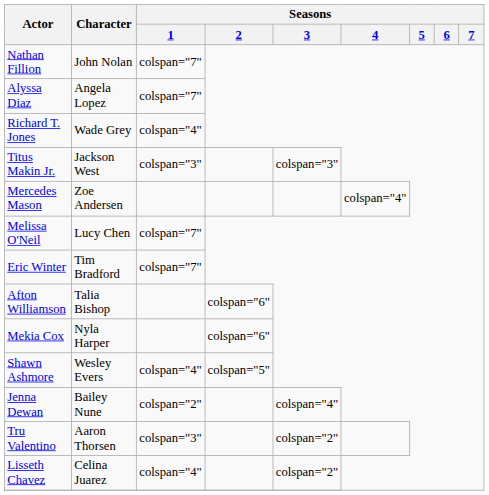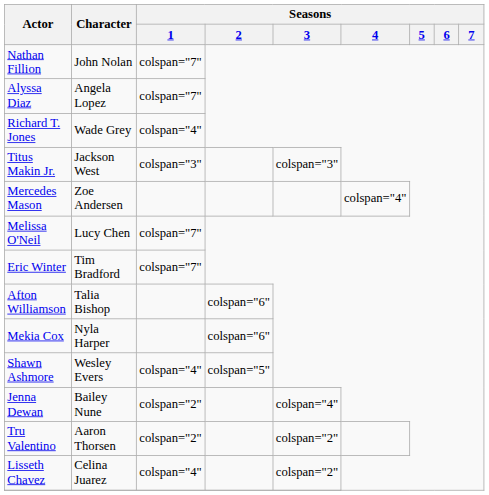(171, 438) colspan="3" -> (171, 438) colspan="2"
